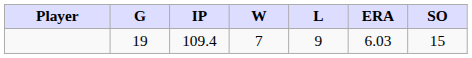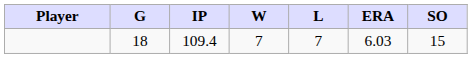(140, 41) 19 -> (140, 41) 18
(318, 41) 9 -> (318, 41) 7
